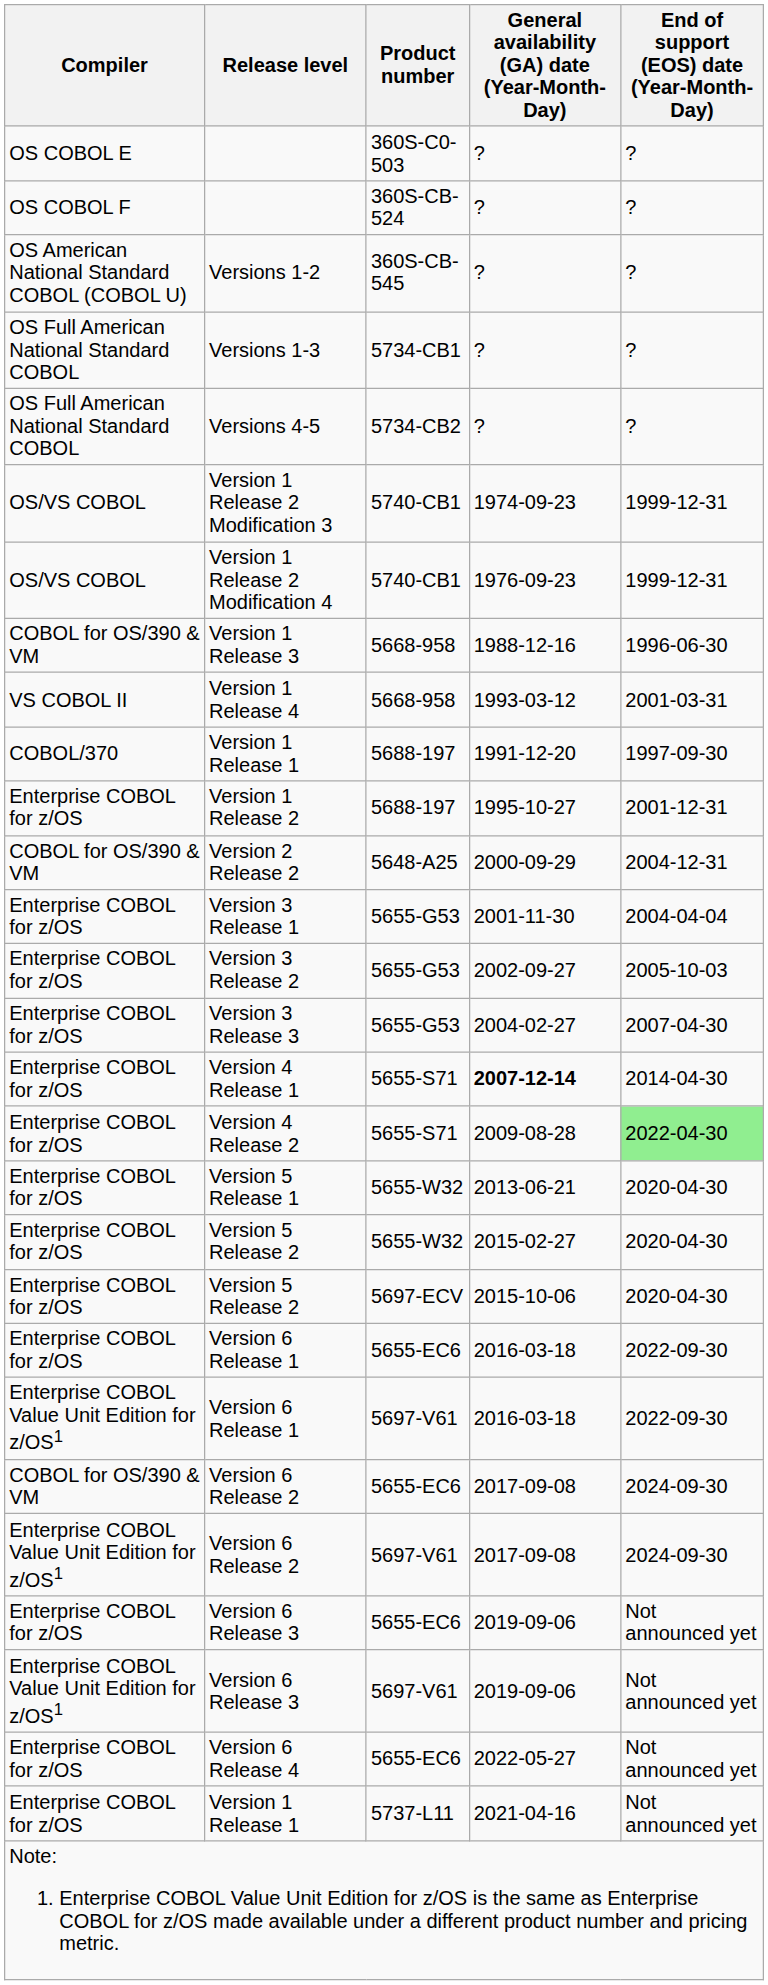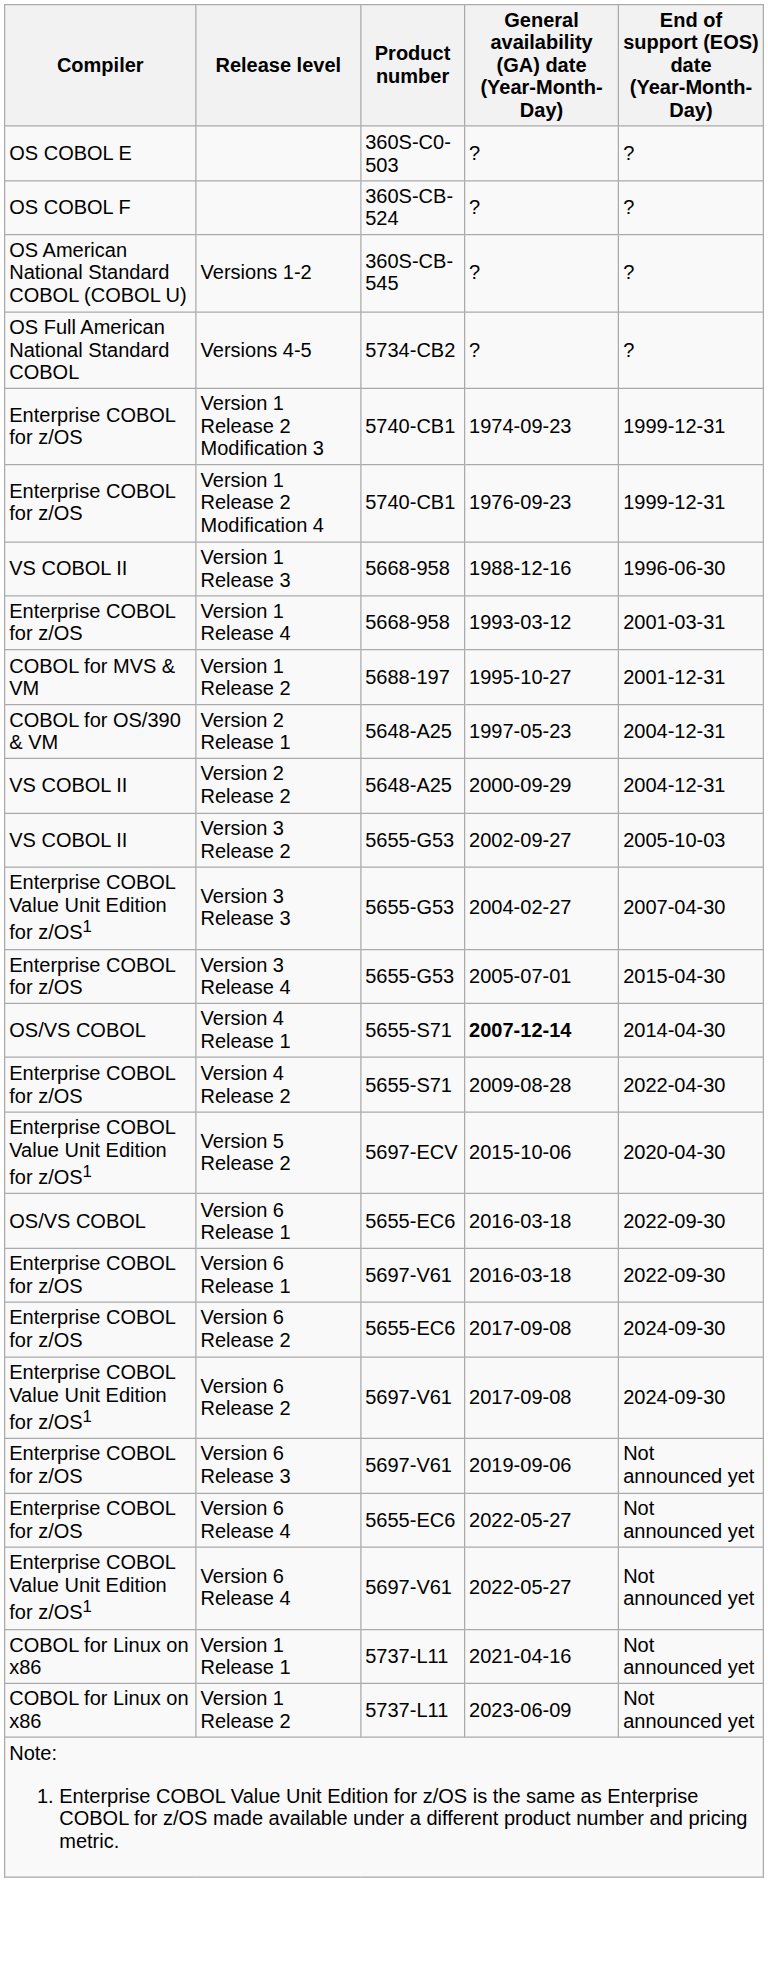- row: (265, 349)
(78, 503) OS/VS COBOL -> (93, 426) Enterprise COBOL for z/OS
(78, 579) OS/VS COBOL -> (93, 503) Enterprise COBOL for z/OS
(104, 645) COBOL for OS/390 & VM -> (68, 568) VS COBOL II
(68, 699) VS COBOL II -> (93, 622) Enterprise COBOL for z/OS
- row: (254, 753)
(93, 808) Enterprise COBOL for z/OS -> (92, 677) COBOL for MVS & VM
+ row: (246, 731)
(104, 862) COBOL for OS/390 & VM -> (68, 785) VS COBOL II
- row: (254, 916)
(93, 970) Enterprise COBOL for z/OS -> (68, 839) VS COBOL II
(93, 1024) Enterprise COBOL for z/OS -> (93, 907) Enterprise COBOL Value Unit Edition for z/OS1
+ row: (246, 976)
(93, 1079) Enterprise COBOL for z/OS -> (78, 1030) OS/VS COBOL
(676, 1133) lightgreen background -> (674, 1084) no background
- row: (254, 1187)
- row: (254, 1241)
(93, 1295) Enterprise COBOL for z/OS -> (93, 1152) Enterprise COBOL Value Unit Edition for z/OS1
(93, 1350) Enterprise COBOL for z/OS -> (78, 1220) OS/VS COBOL
(102, 1418) Enterprise COBOL Value Unit Edition for z/OS1 -> (93, 1275) Enterprise COBOL for z/OS
(104, 1486) COBOL for OS/390 & VM -> (93, 1329) Enterprise COBOL for z/OS
- row: (254, 1622)
(102, 1691) Enterprise COBOL Value Unit Edition for z/OS1 -> (93, 1465) Enterprise COBOL for z/OS
+ row: (246, 1588)
(93, 1813) Enterprise COBOL for z/OS -> (99, 1656) COBOL for Linux on x86
+ row: (246, 1710)
